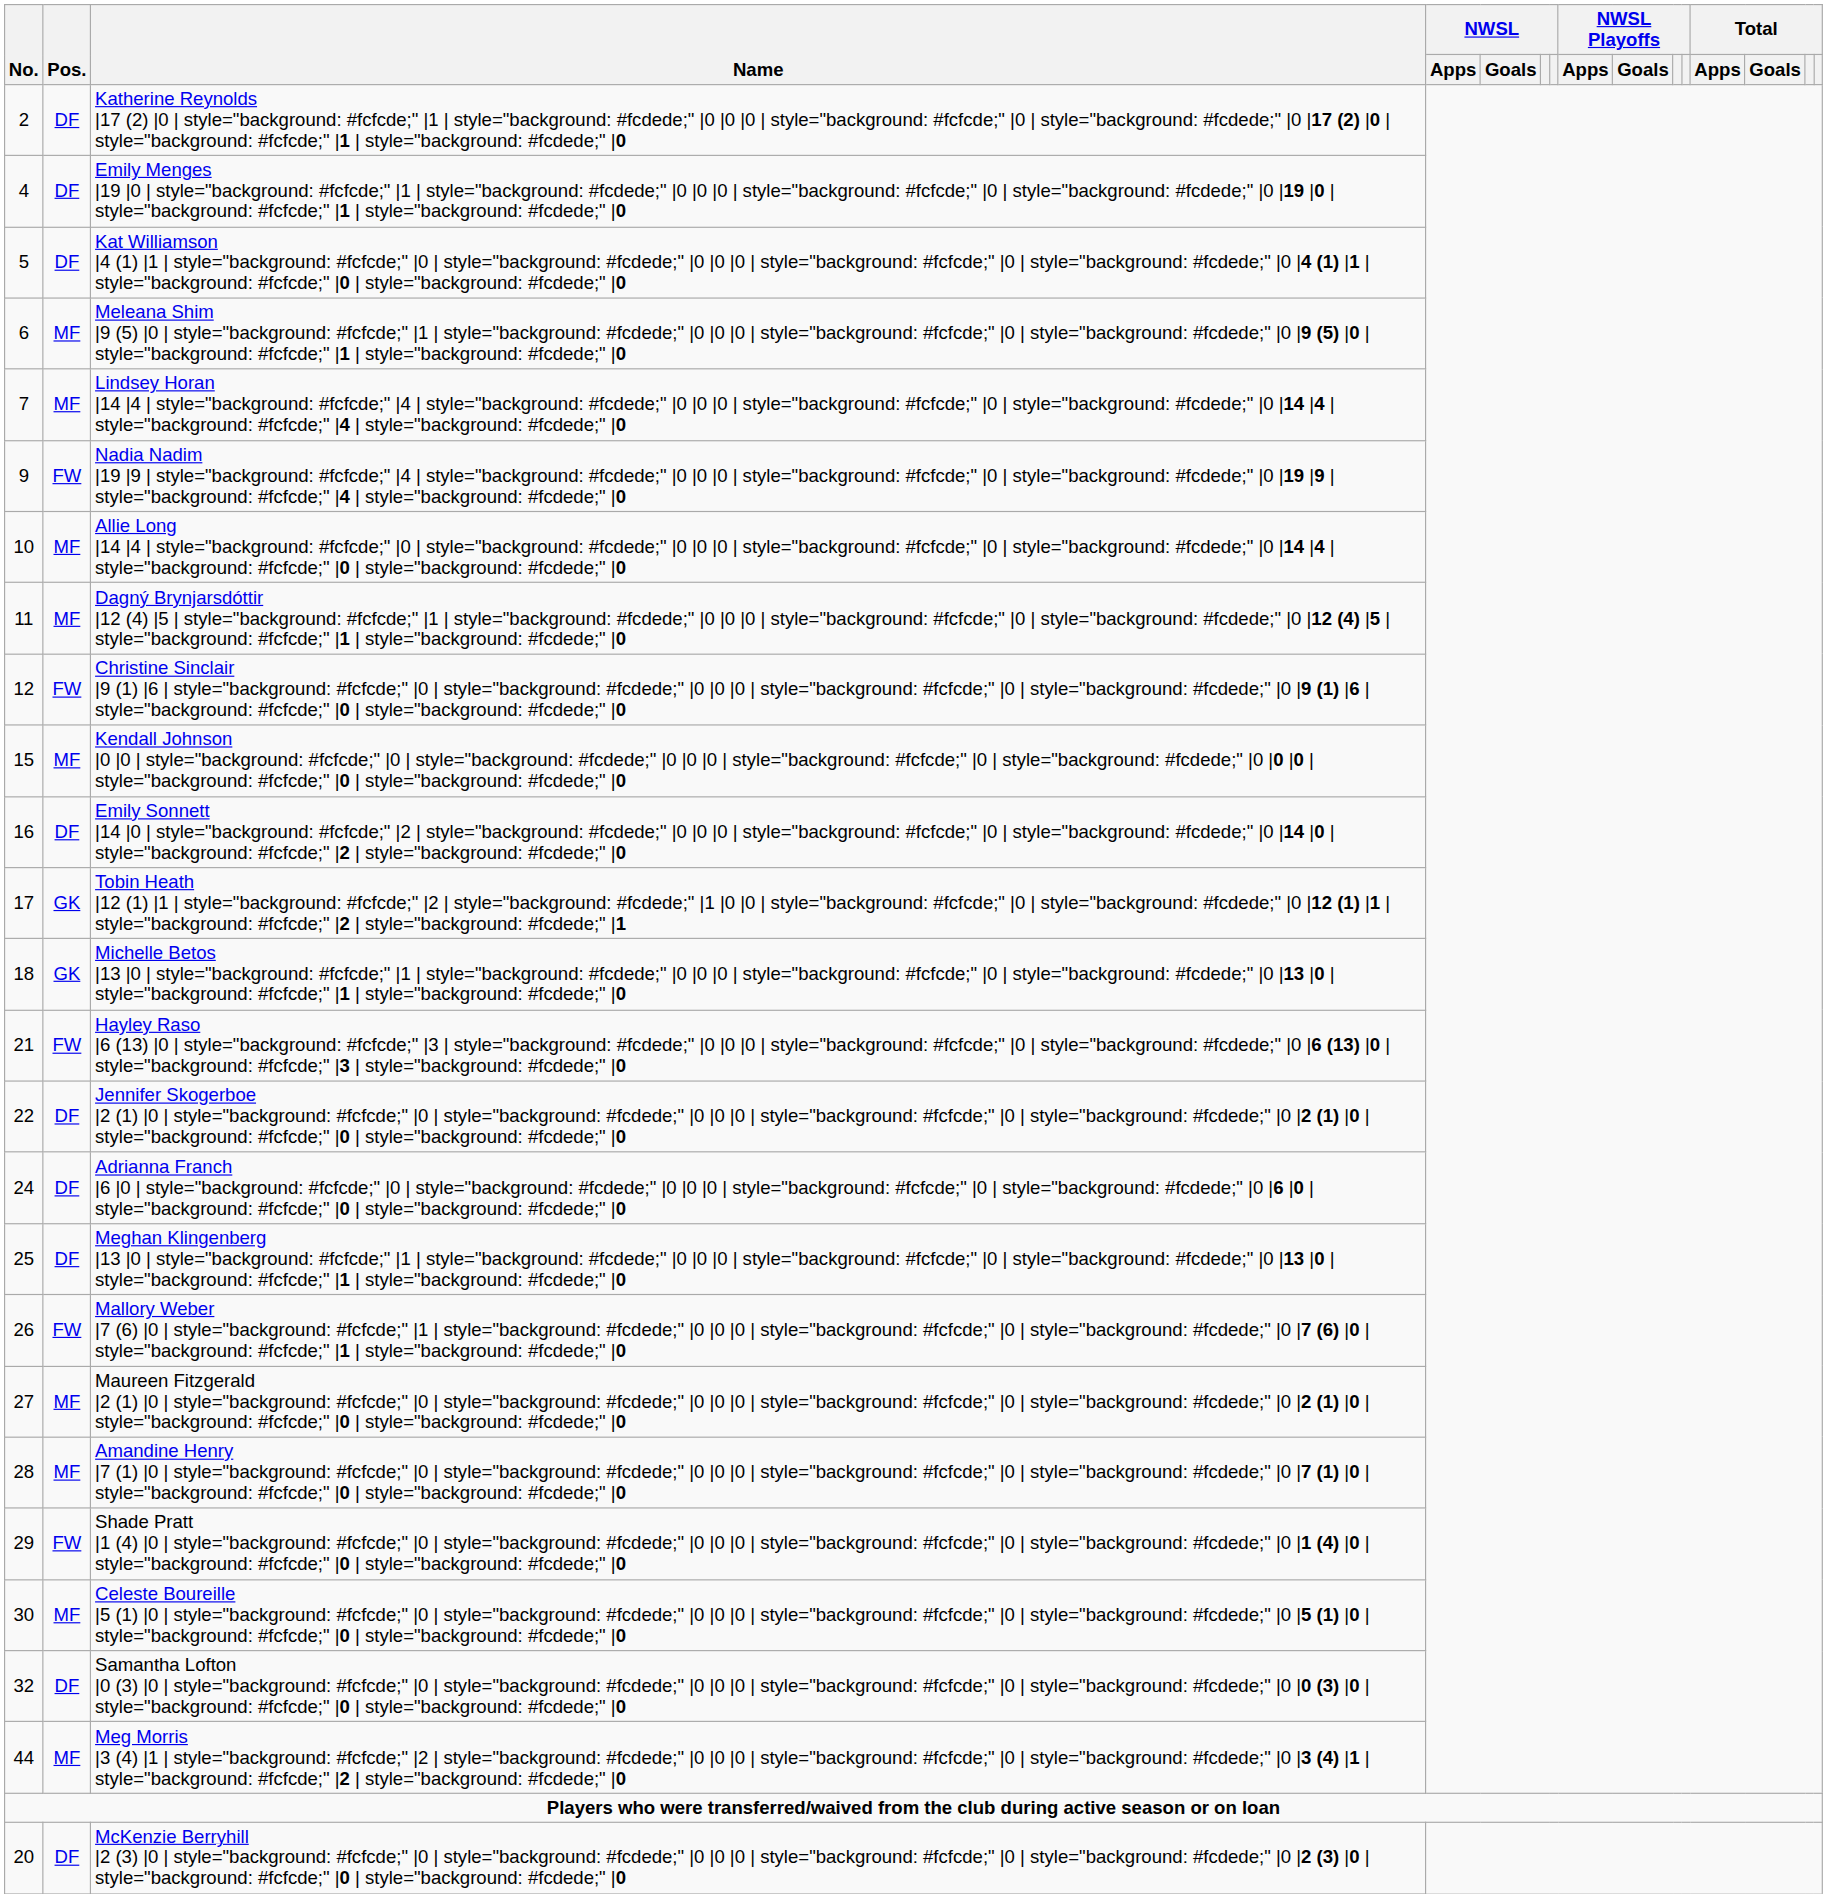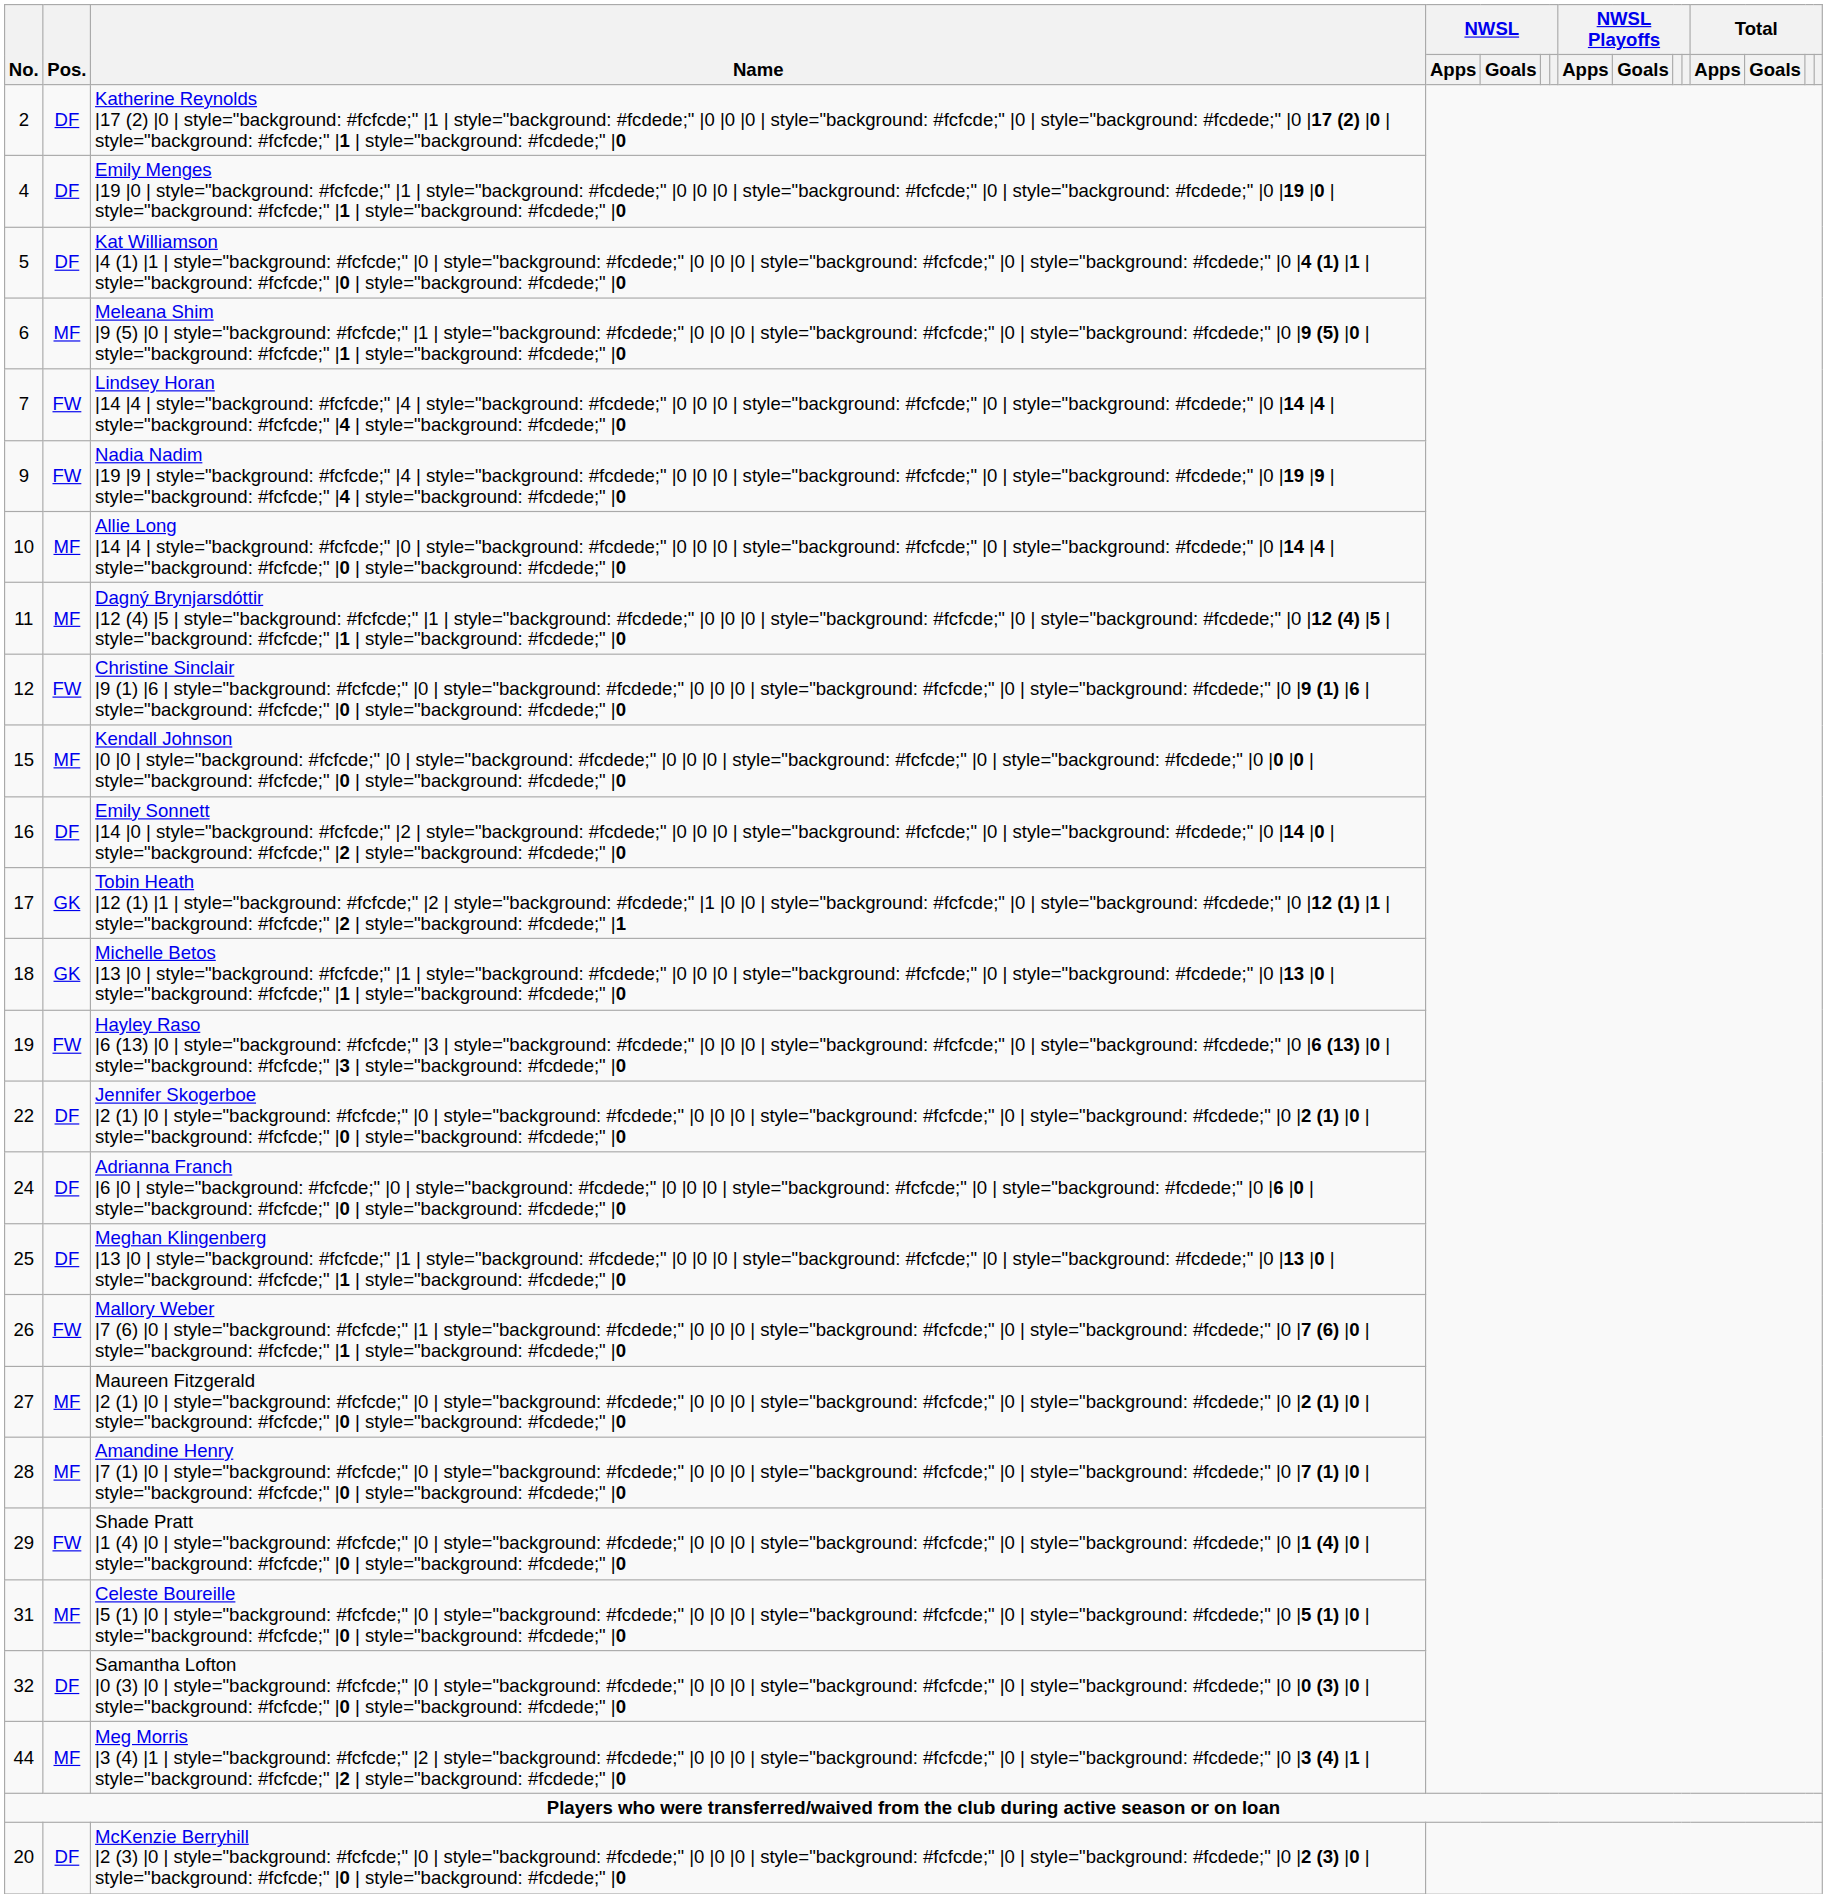(67, 404) MF -> (67, 404) FW
(24, 1045) 21 -> (24, 1045) 19
(24, 1614) 30 -> (24, 1614) 31
